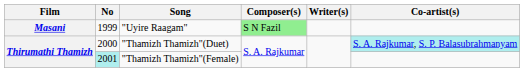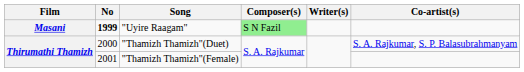(107, 28) normal -> (107, 28) bold
(435, 43) paleturquoise background -> (435, 43) no background
(107, 59) paleturquoise background -> (107, 59) no background
